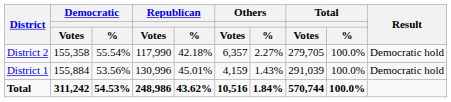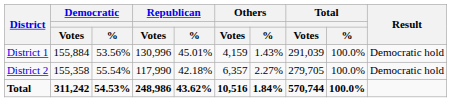rows swapped: (28, 70) <-> (28, 53)
